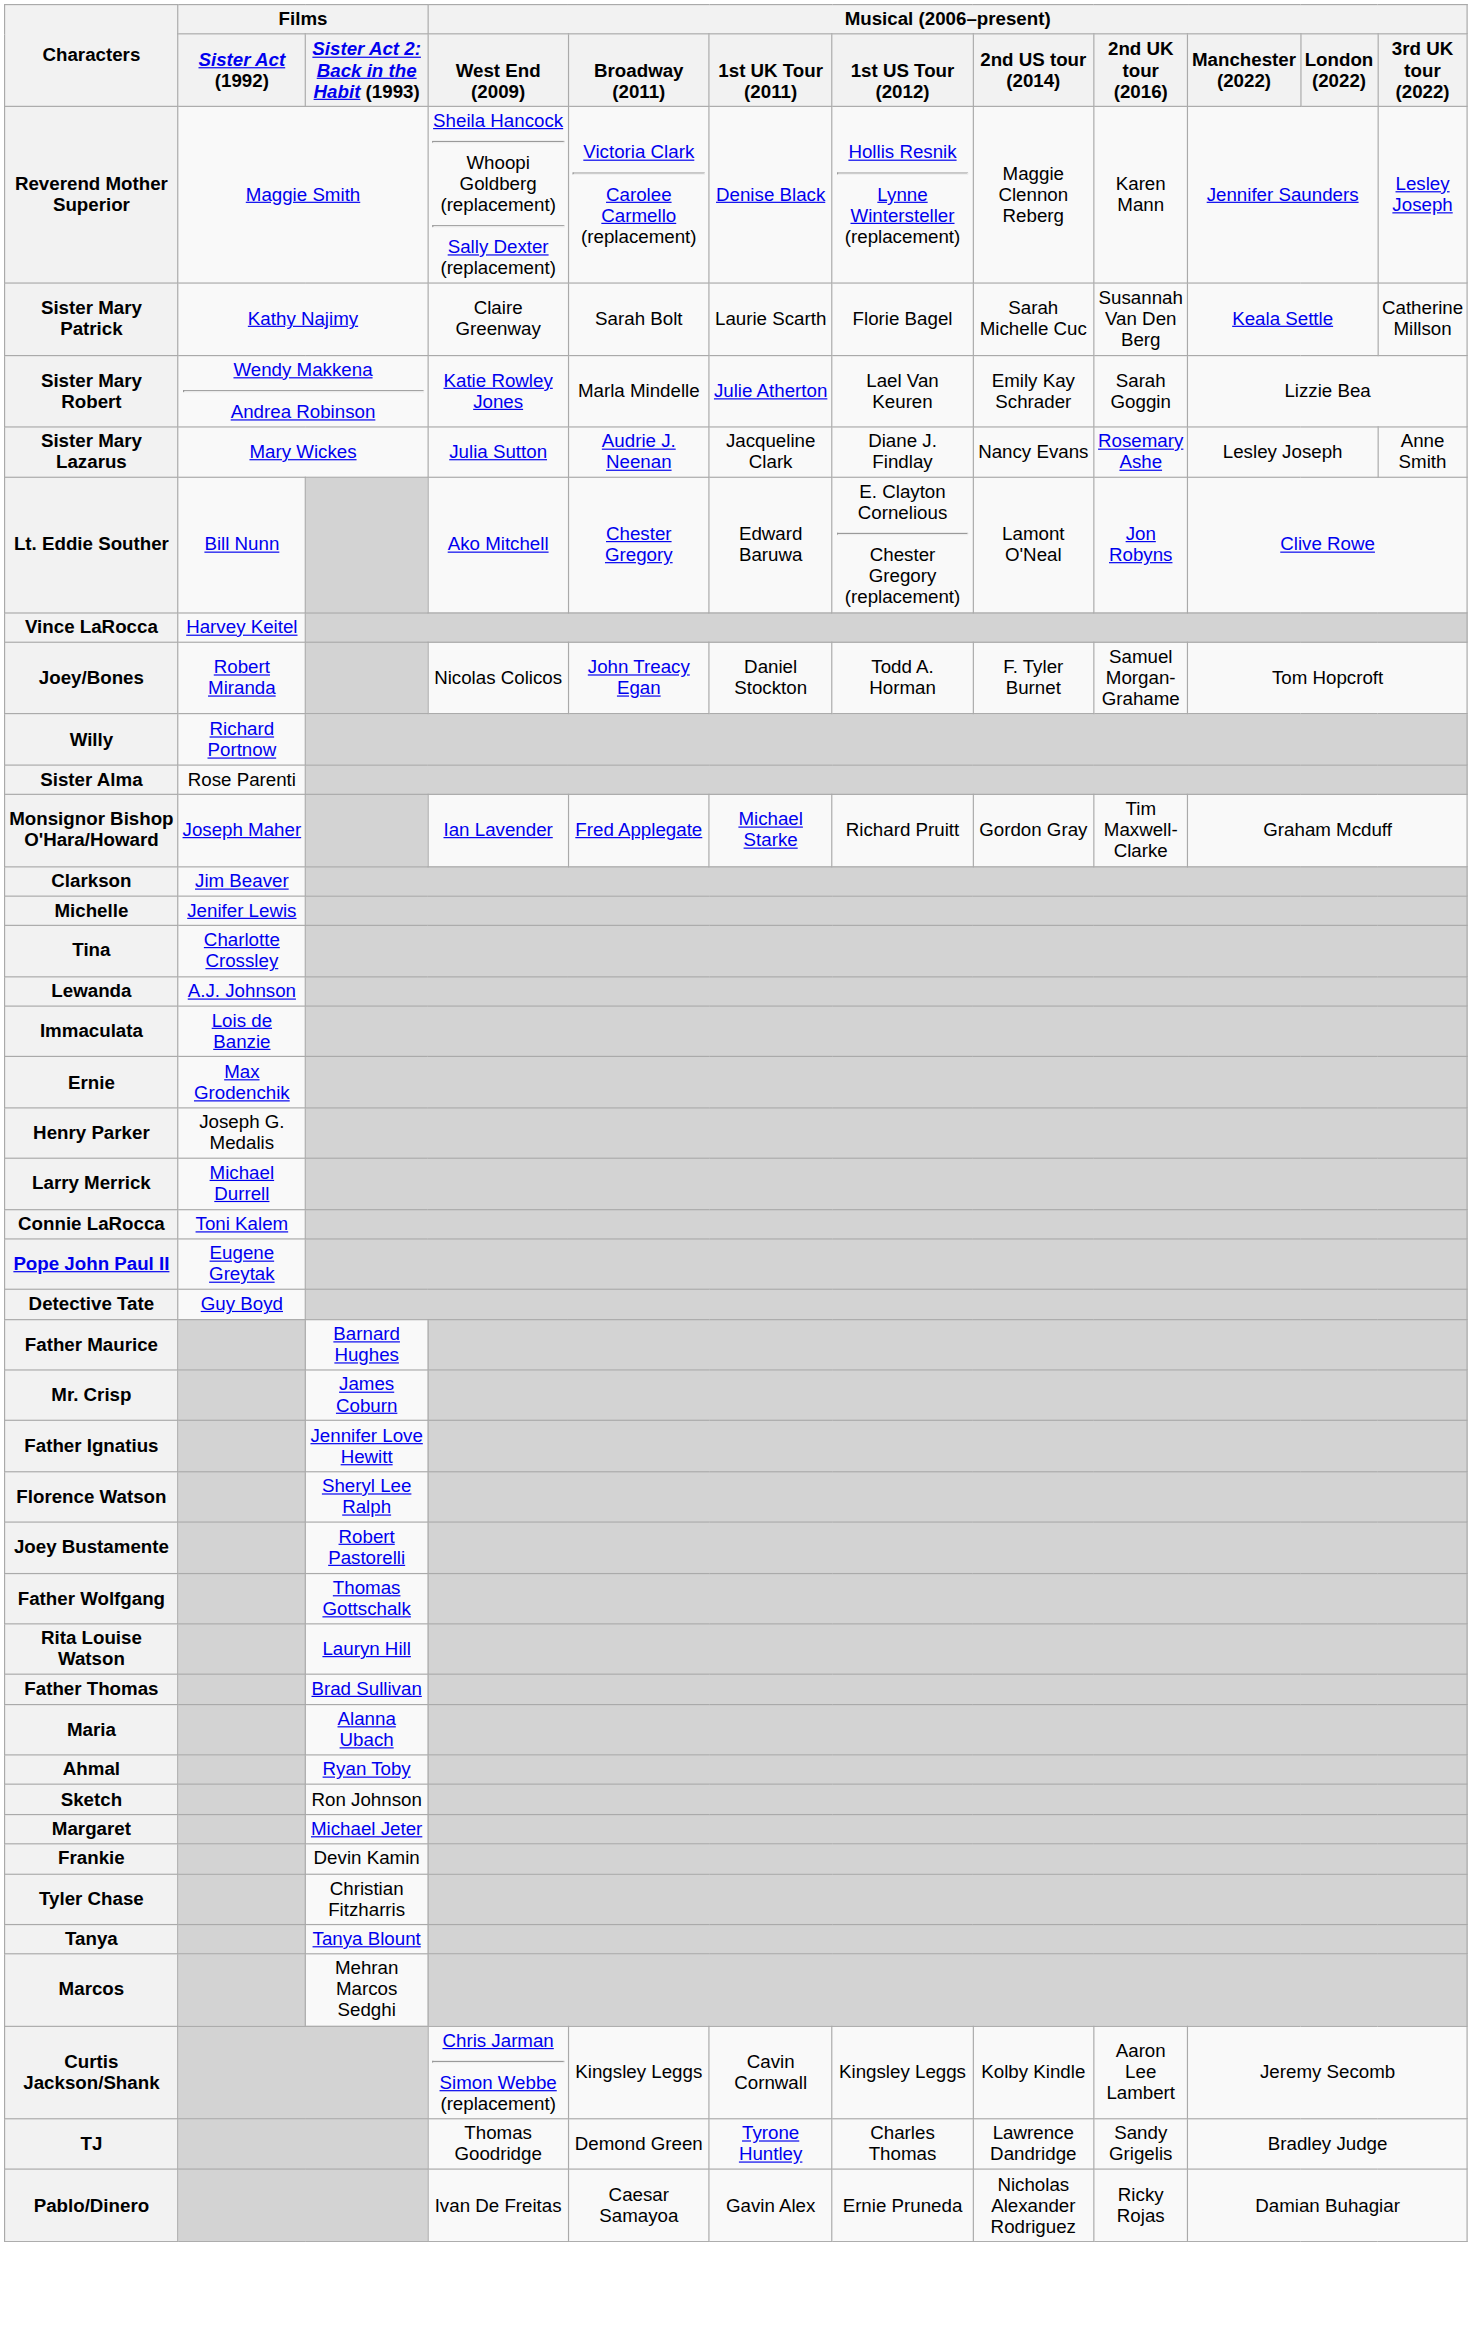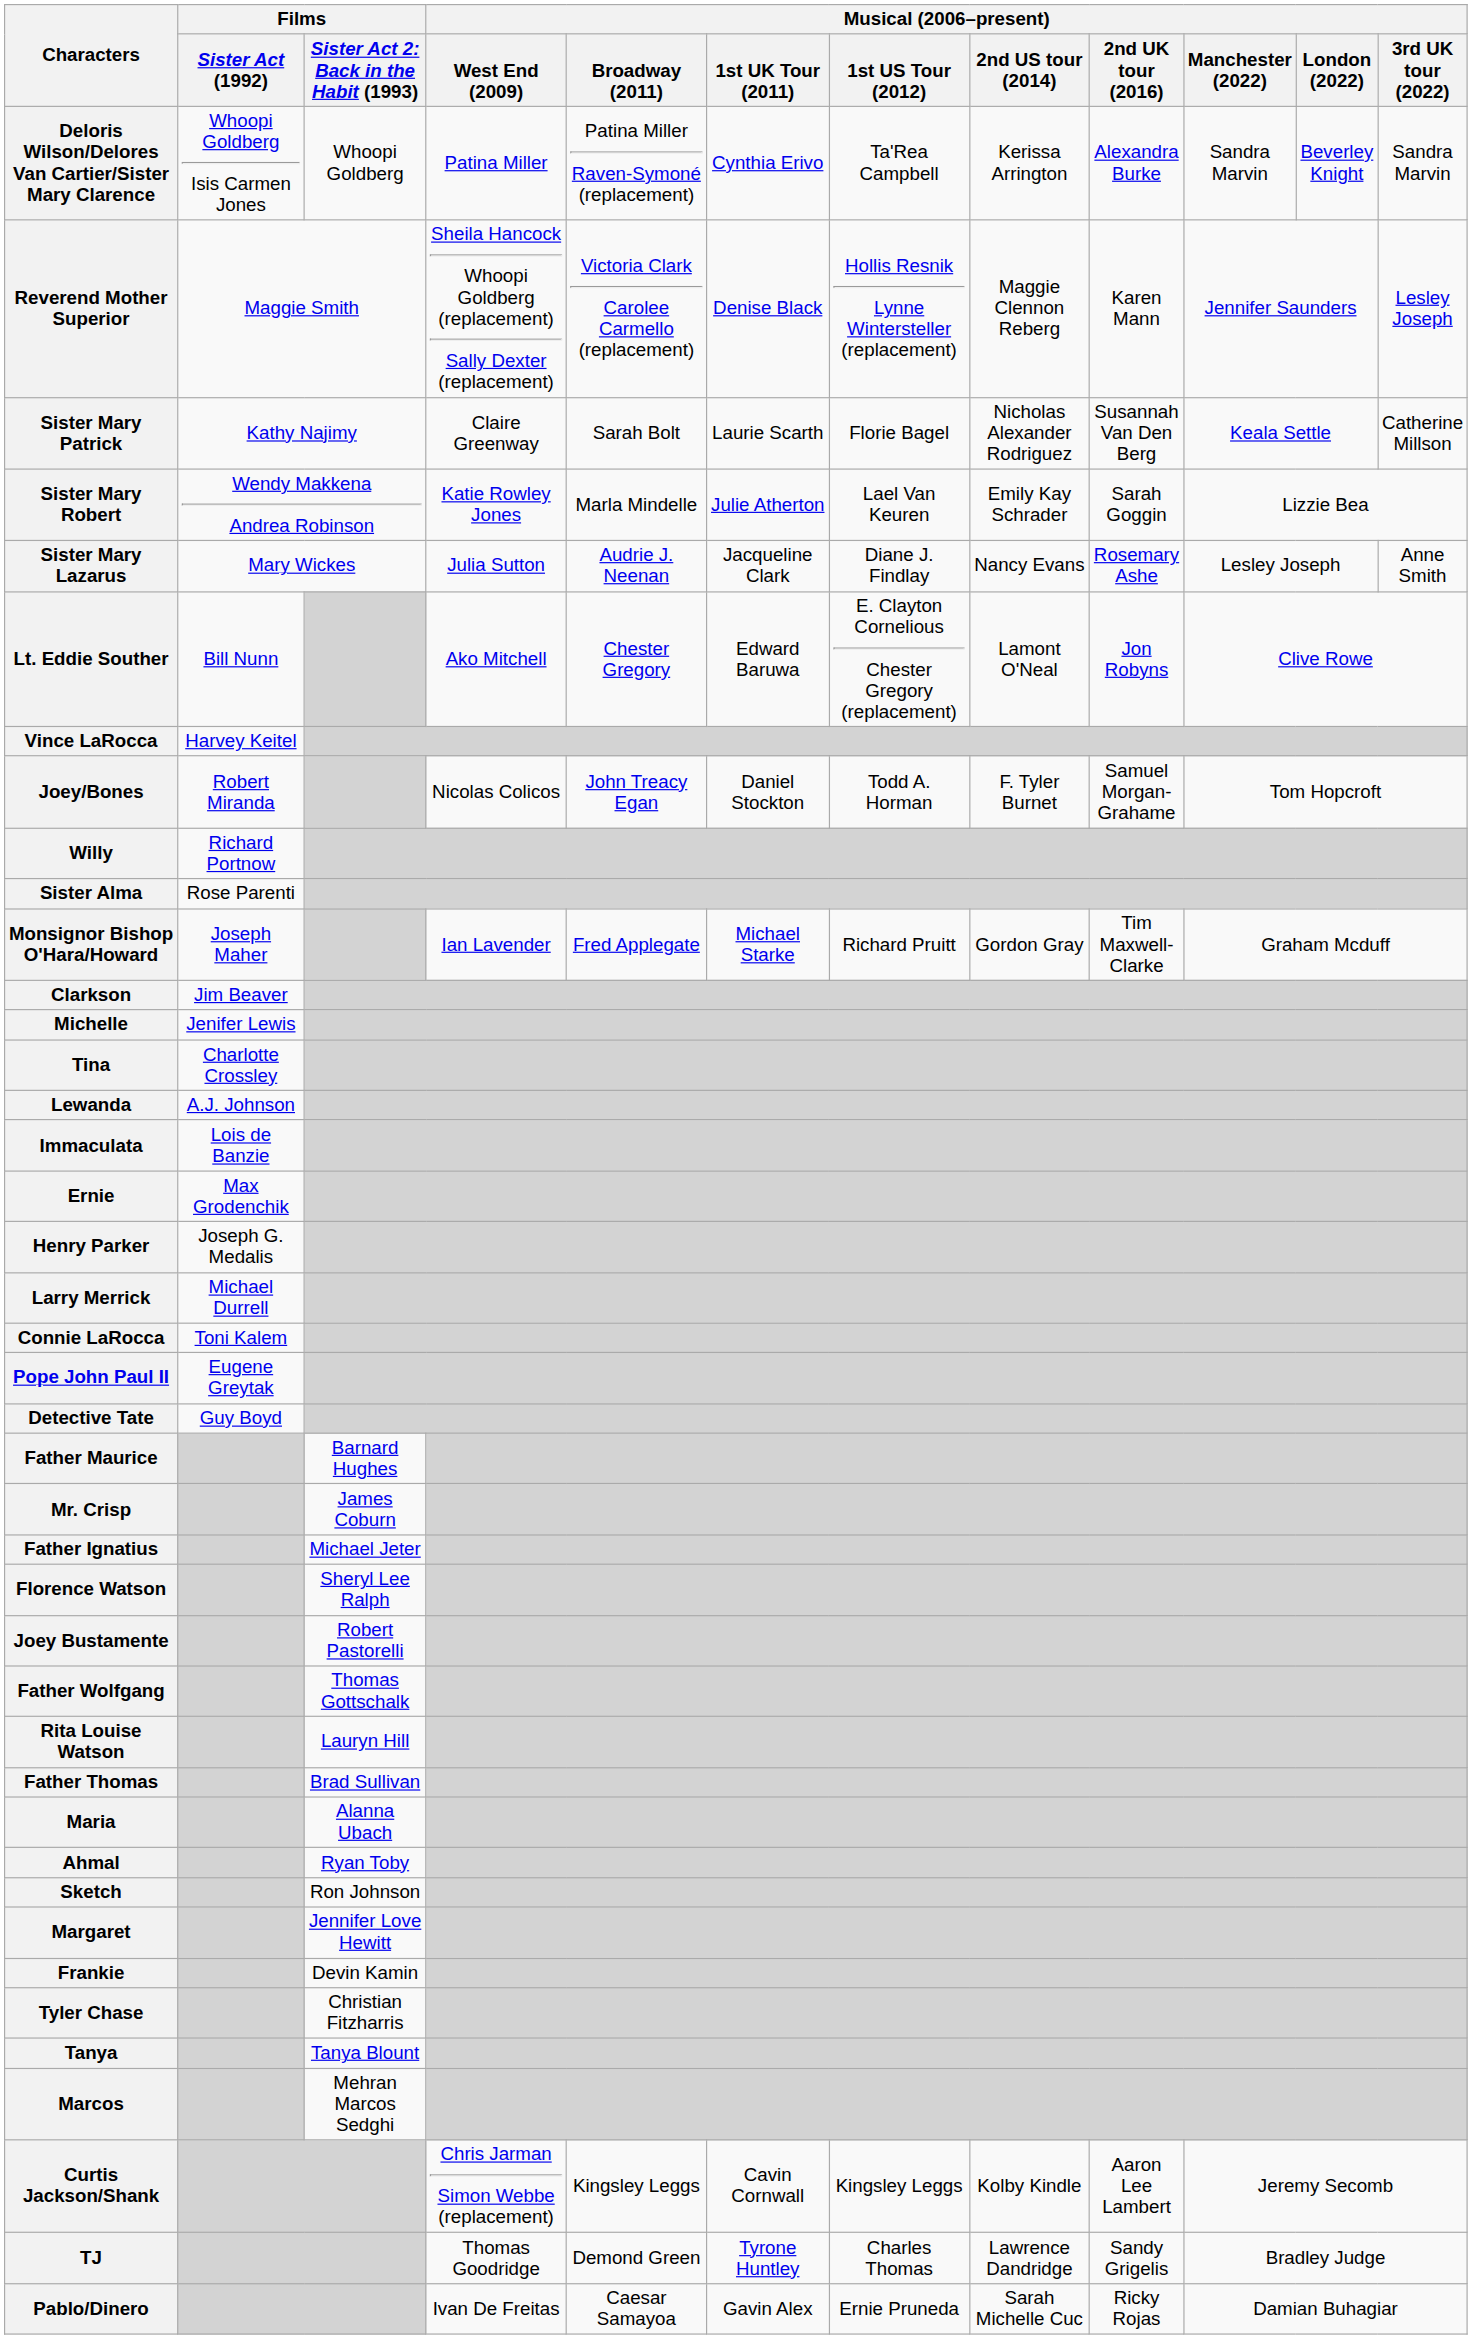+ row: (91, 162)
(1033, 319) Sarah Michelle Cuc -> (1029, 432) Nicholas Alexander Rodriguez
(367, 1446) Jennifer Love Hewitt -> (365, 1549) Michael Jeter
(367, 1829) Michael Jeter -> (365, 1932) Jennifer Love Hewitt
(1033, 2205) Nicholas Alexander Rodriguez -> (1029, 2308) Sarah Michelle Cuc
